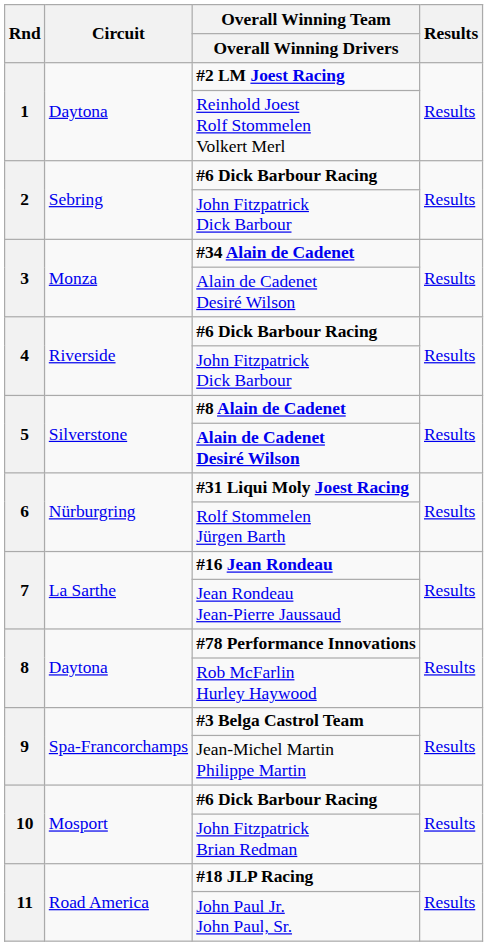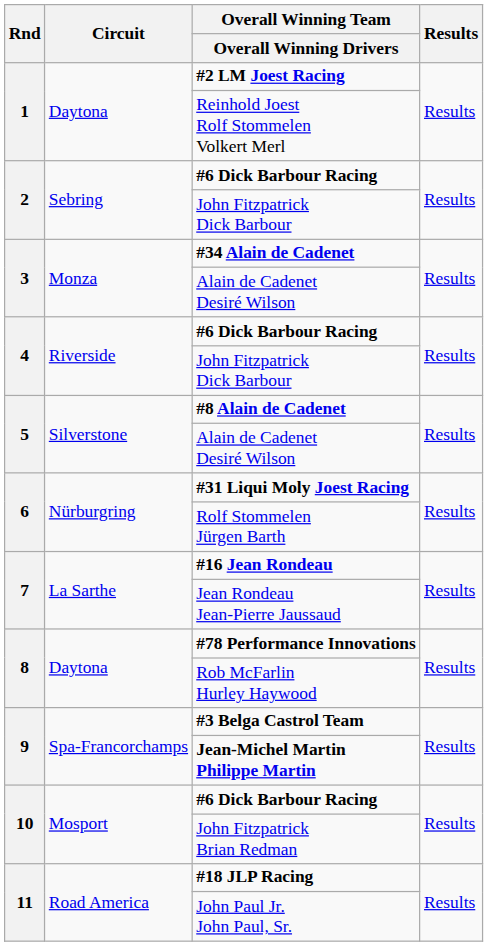(261, 448) bold -> (257, 448) normal
(265, 760) normal -> (271, 760) bold
